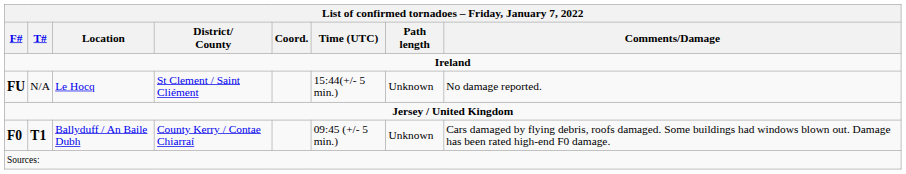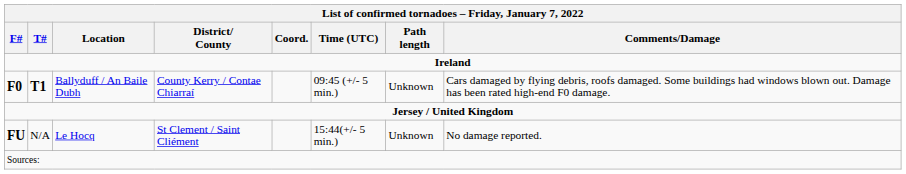rows swapped: (15, 135) <-> (16, 86)
